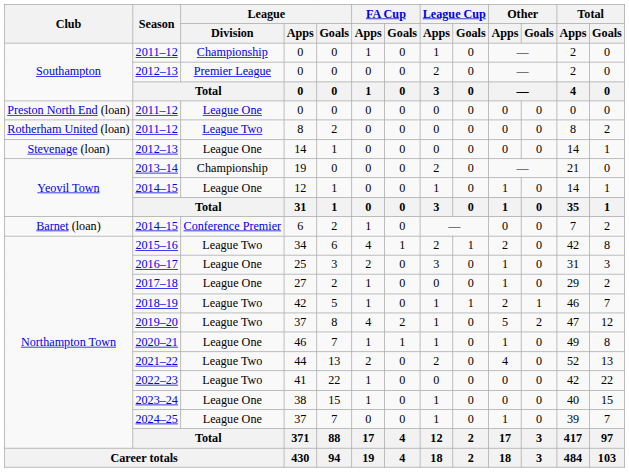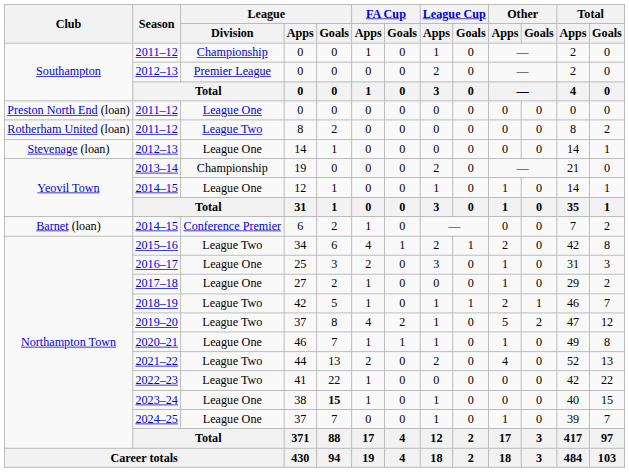(334, 399) normal -> (334, 399) bold
